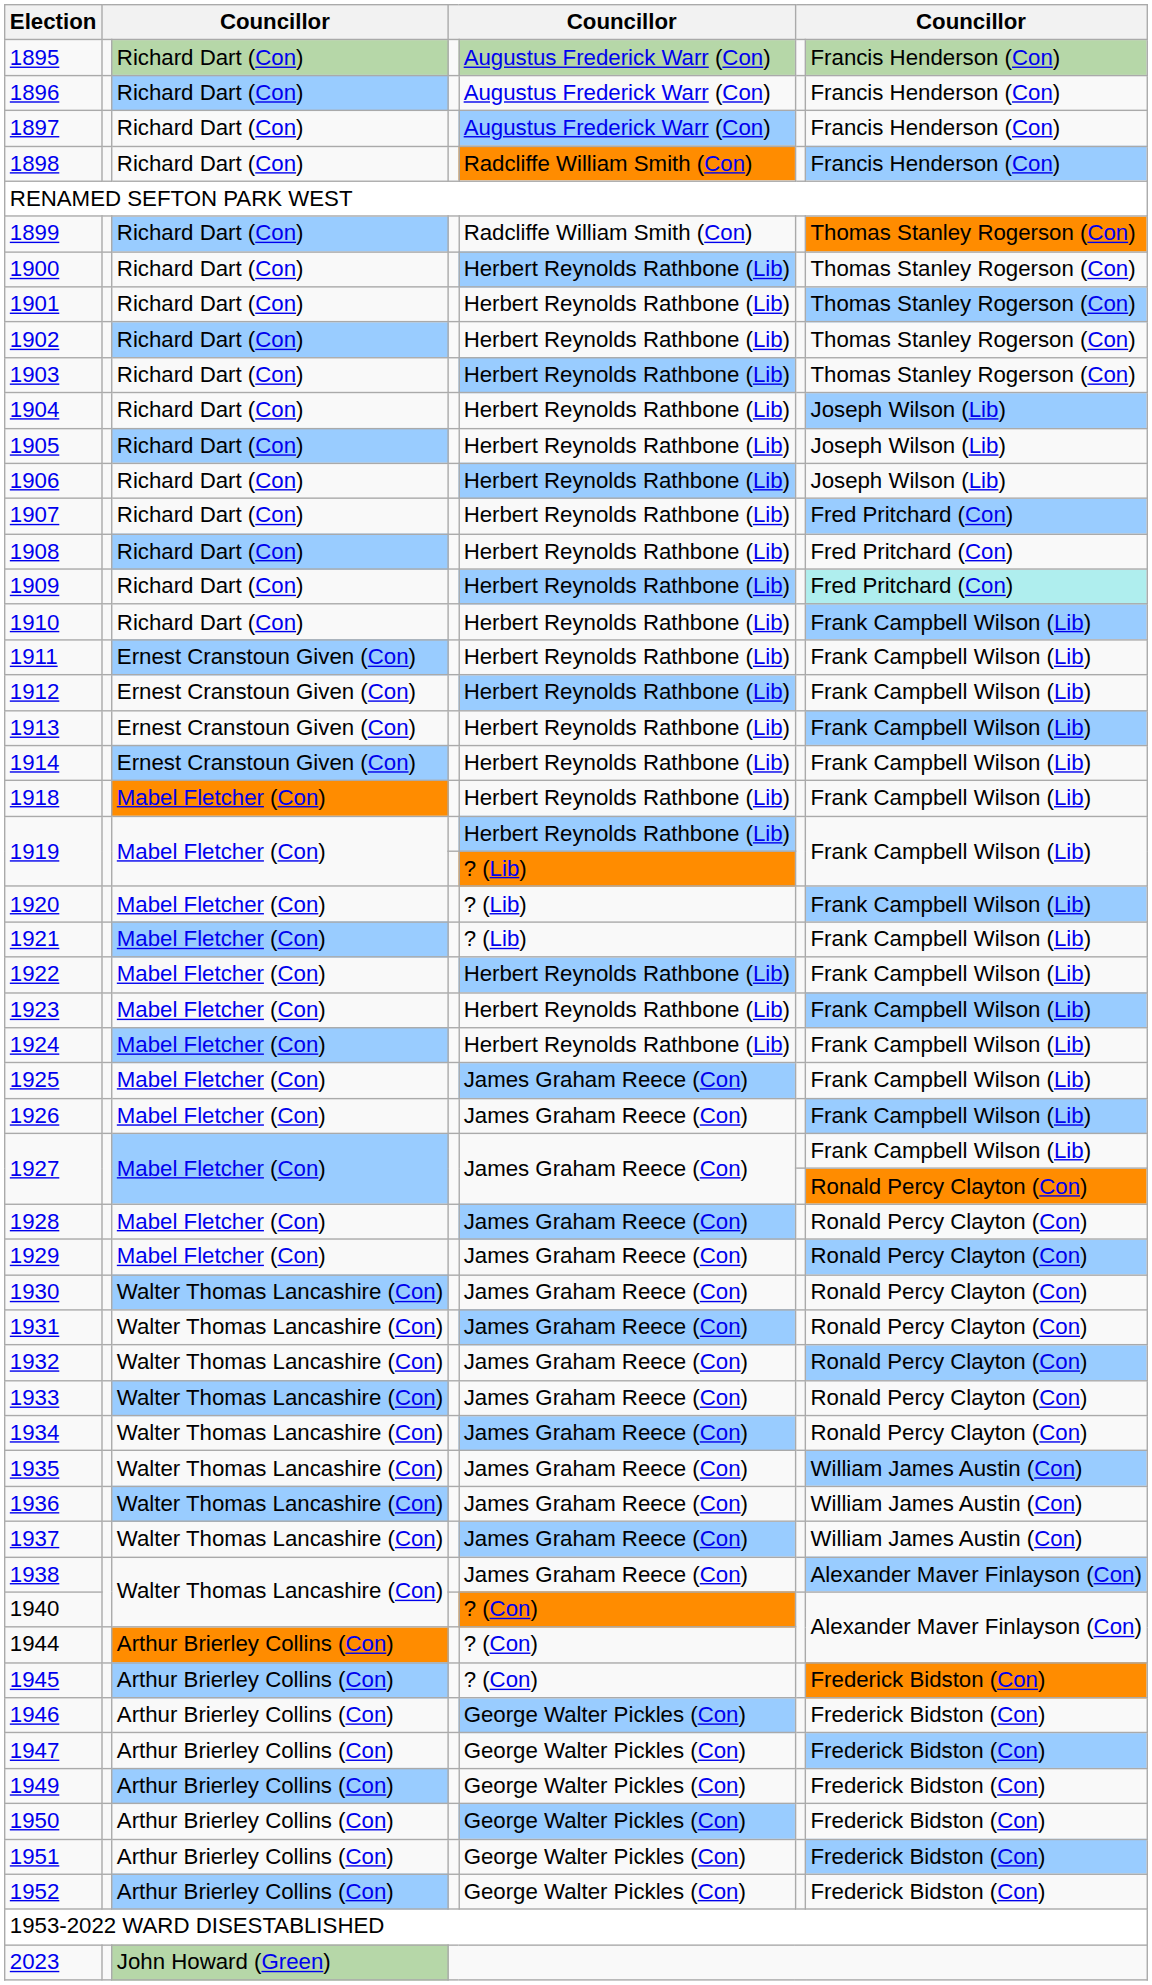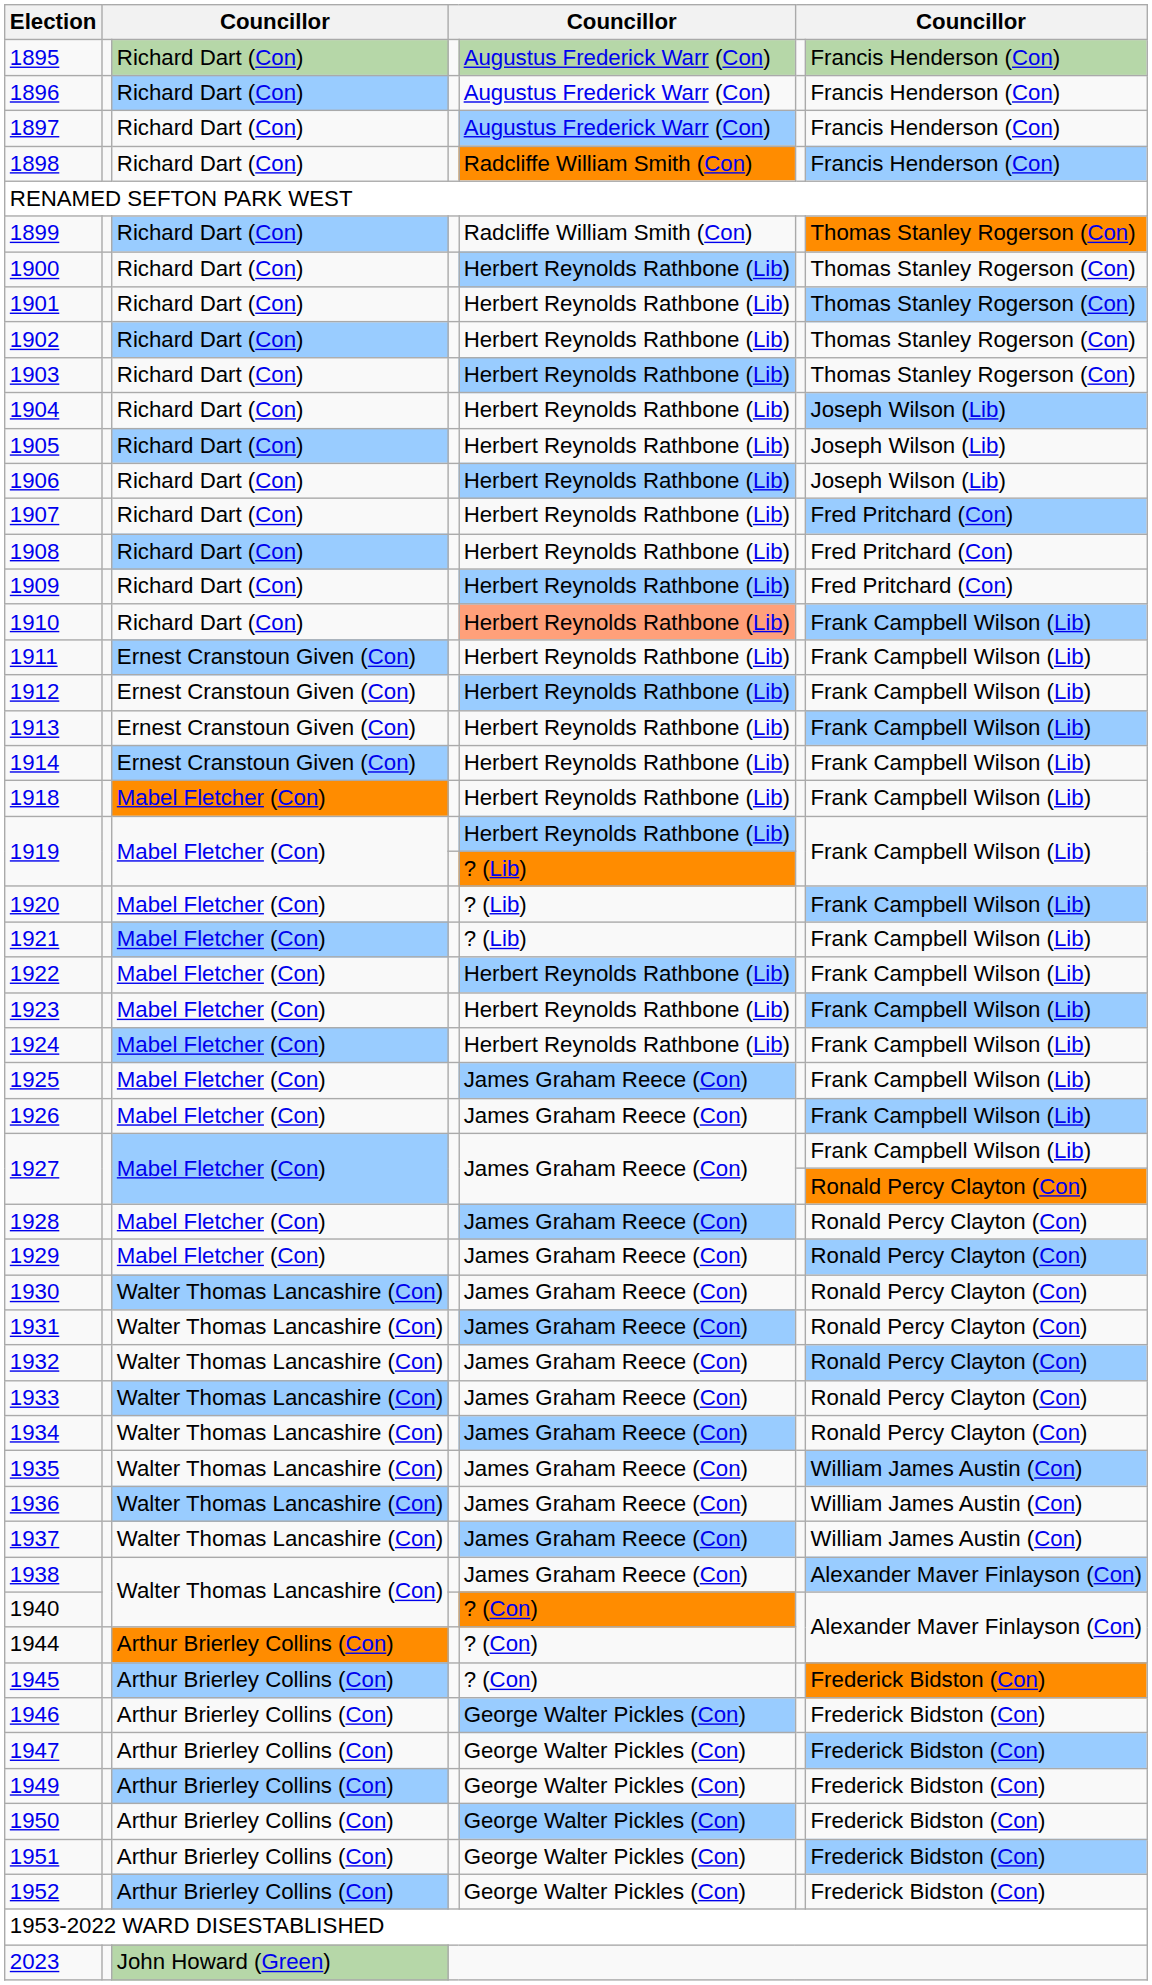(912, 586) paleturquoise background -> (912, 586) no background
(627, 621) no background -> (627, 621) lightsalmon background
